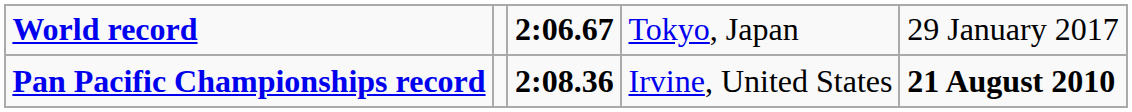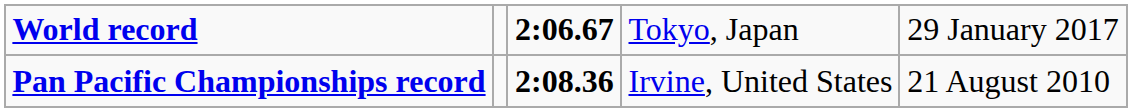(1011, 80) bold -> (1009, 80) normal
